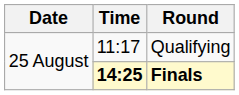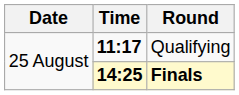(118, 47) normal -> (119, 47) bold
